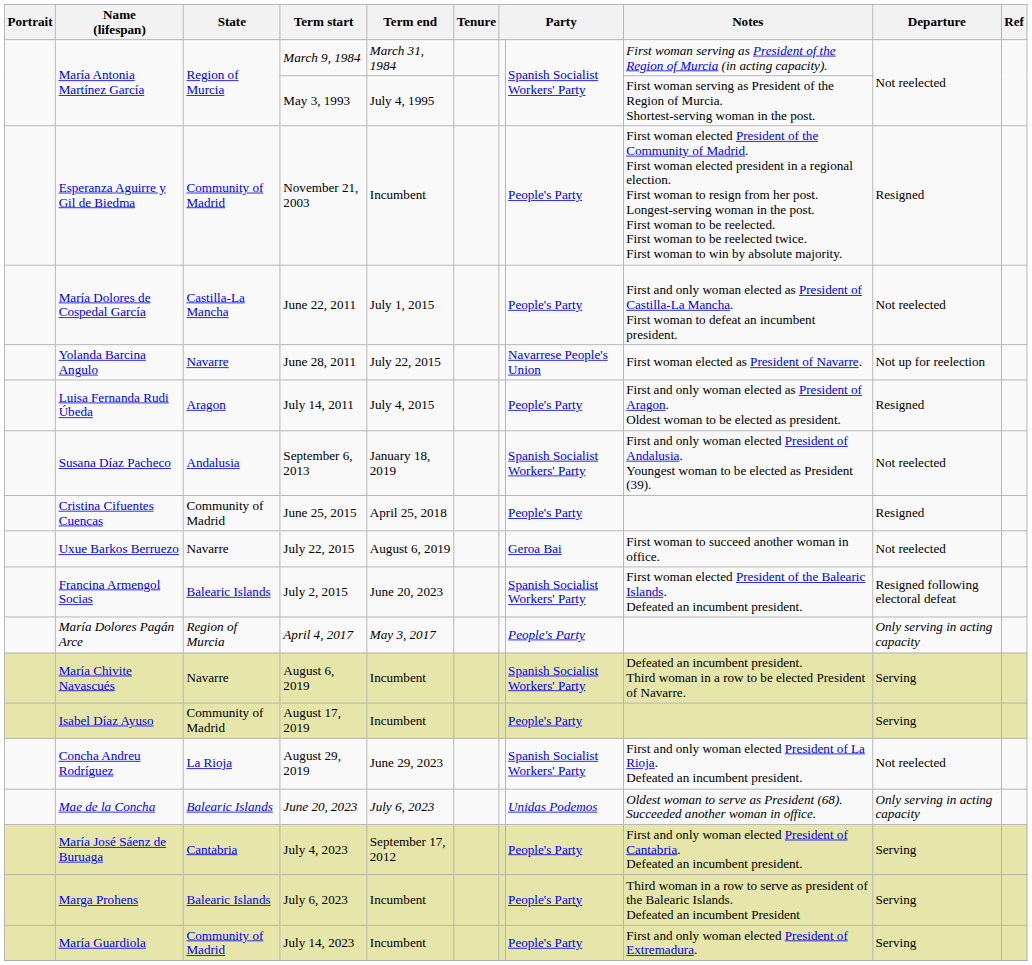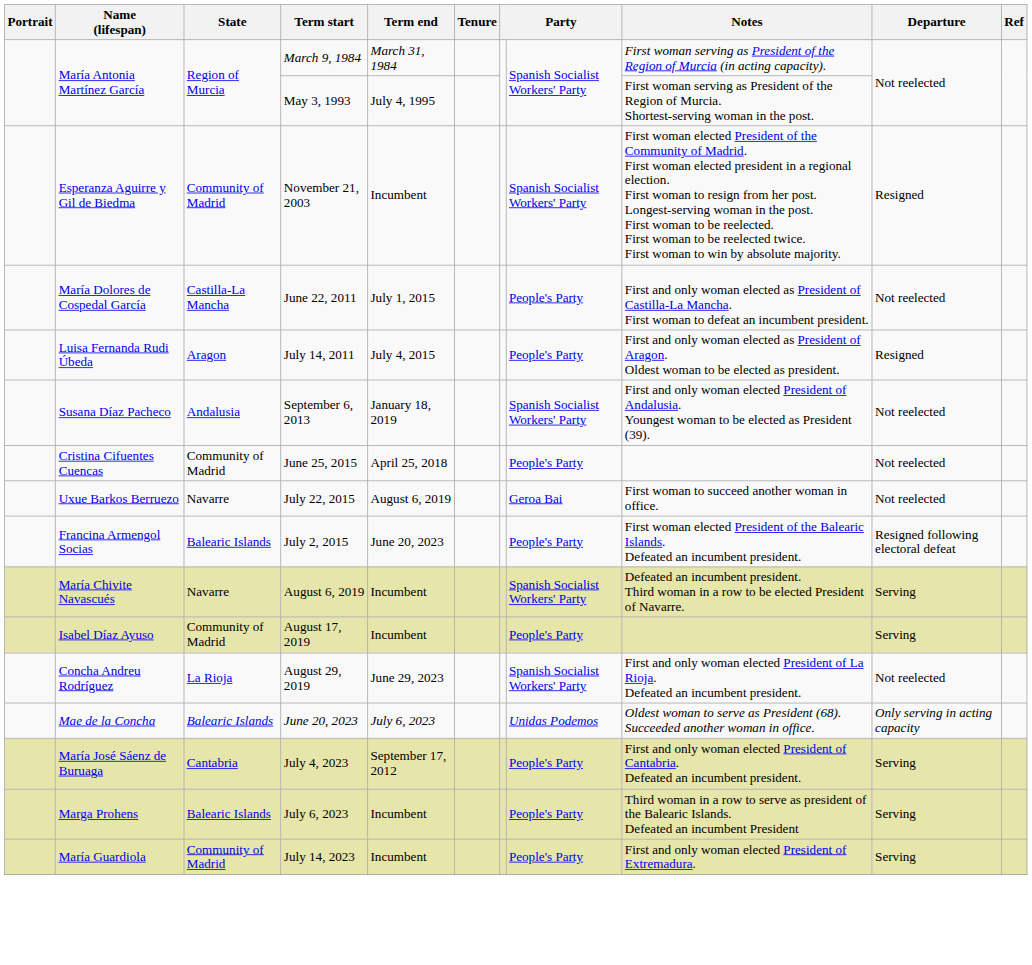(545, 195) People's Party -> (554, 195) Spanish Socialist Workers' Party
- row: (320, 362)
(900, 513) Resigned -> (910, 463) Not reelected
(553, 591) Spanish Socialist Workers' Party -> (546, 541) People's Party
- row: (318, 634)
